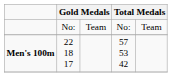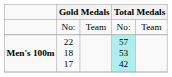(124, 53) no background -> (124, 53) paleturquoise background
